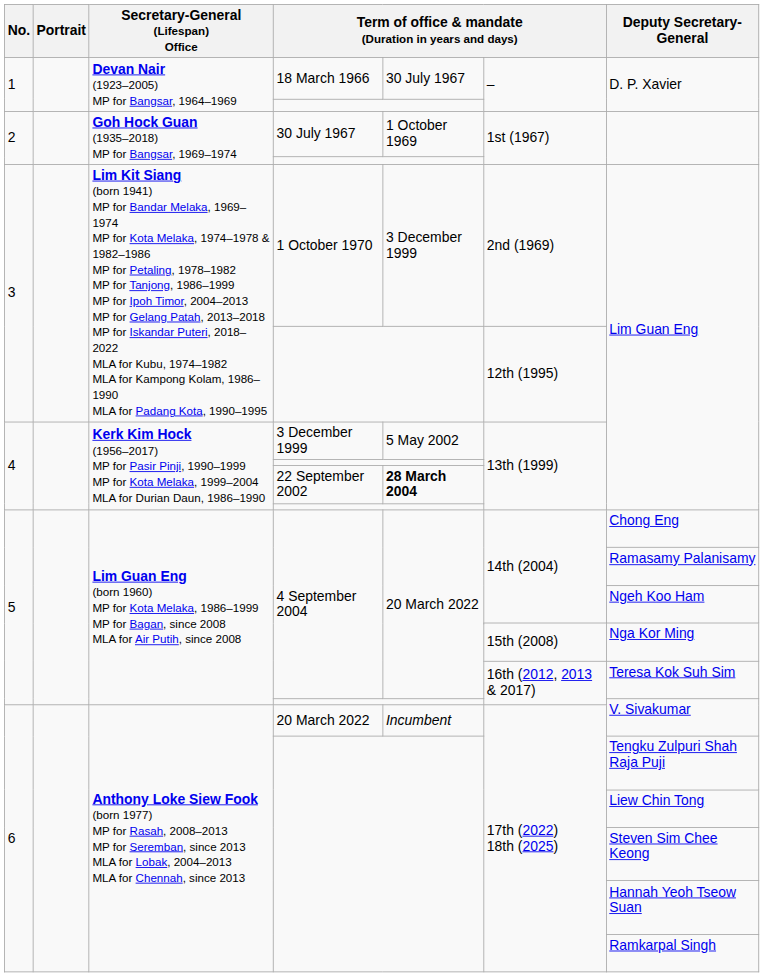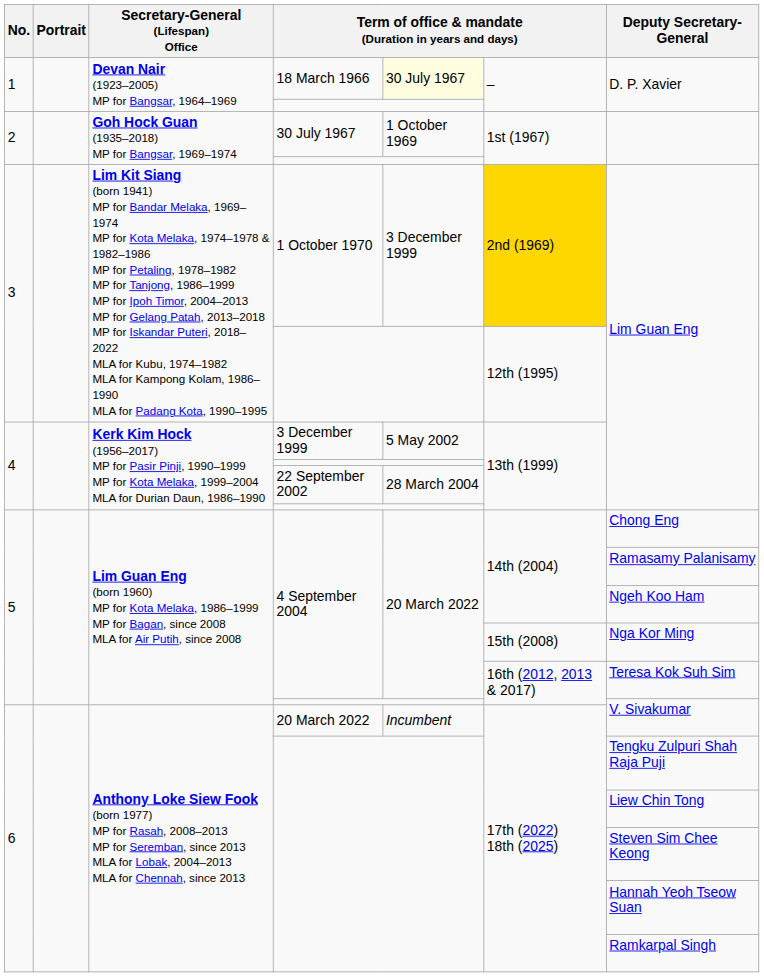(425, 78) no background -> (425, 78) lightyellow background
(520, 245) no background -> (520, 245) gold background
(416, 484) bold -> (432, 484) normal
